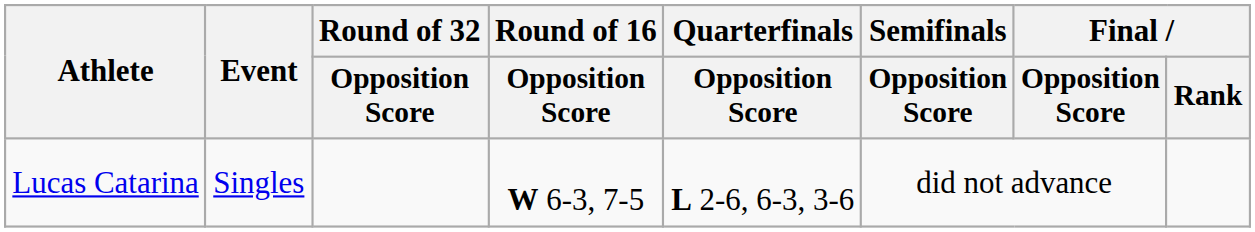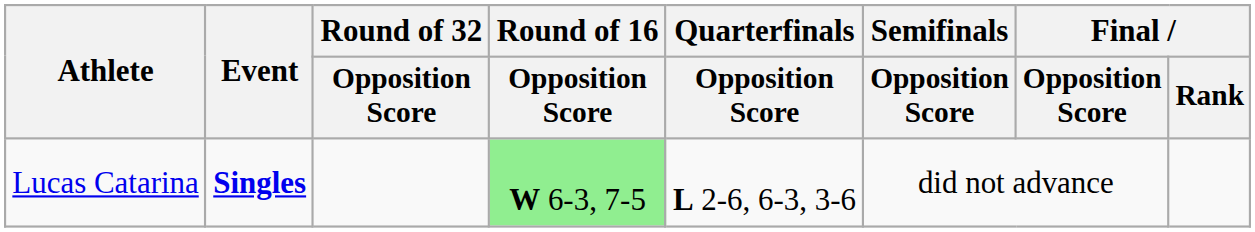(259, 182) normal -> (260, 182) bold
(576, 200) no background -> (578, 200) lightgreen background
